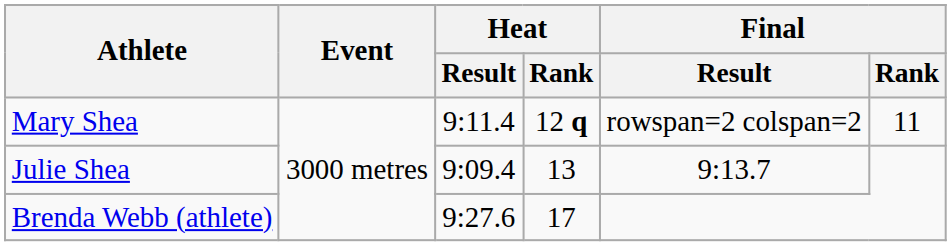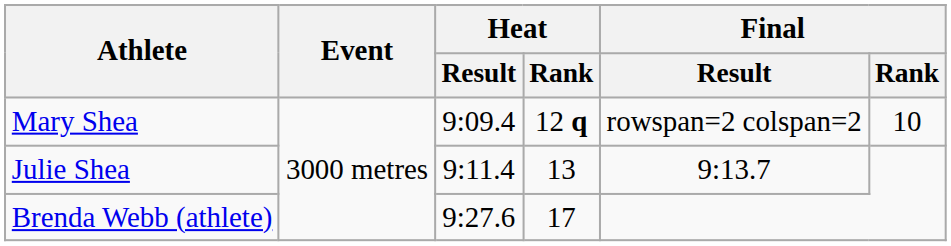(479, 121) 9:11.4 -> (479, 121) 9:09.4
(907, 121) 11 -> (907, 121) 10
(479, 169) 9:09.4 -> (479, 169) 9:11.4
